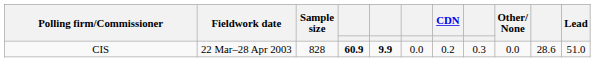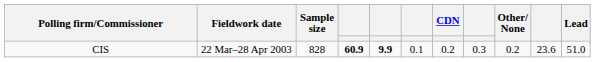(417, 49) 0.0 -> (417, 49) 0.1
(513, 49) 0.0 -> (513, 49) 0.2
(546, 49) 28.6 -> (546, 49) 23.6
